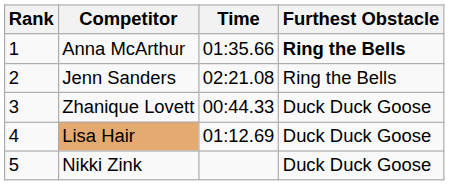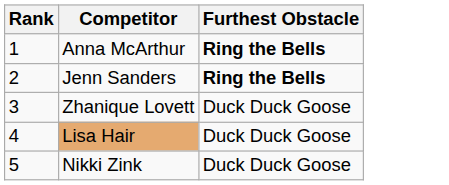- column: (239, 19)
(340, 77) normal -> (264, 77) bold
